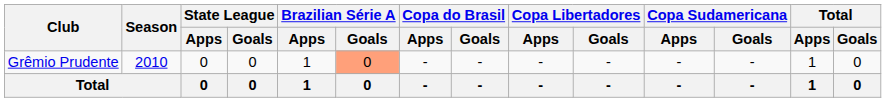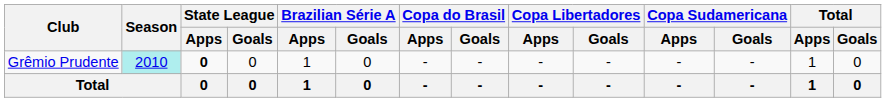(151, 62) no background -> (151, 62) paleturquoise background
(204, 62) normal -> (204, 62) bold
(367, 62) lightsalmon background -> (367, 62) no background
